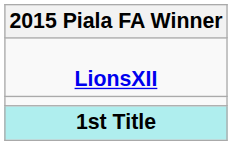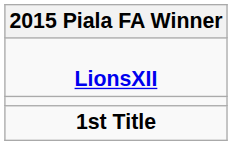(116, 122) paleturquoise background -> (116, 122) no background
